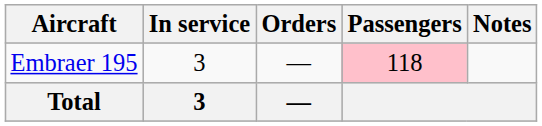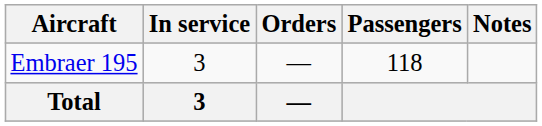(405, 62) pink background -> (405, 62) no background
